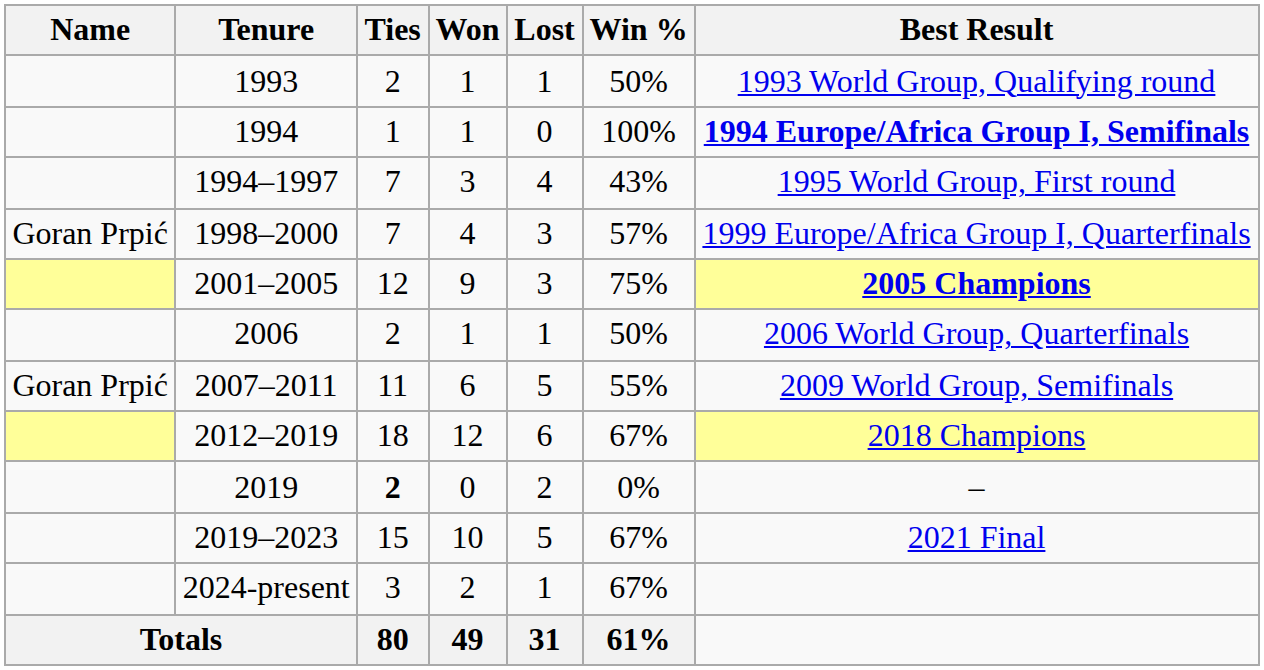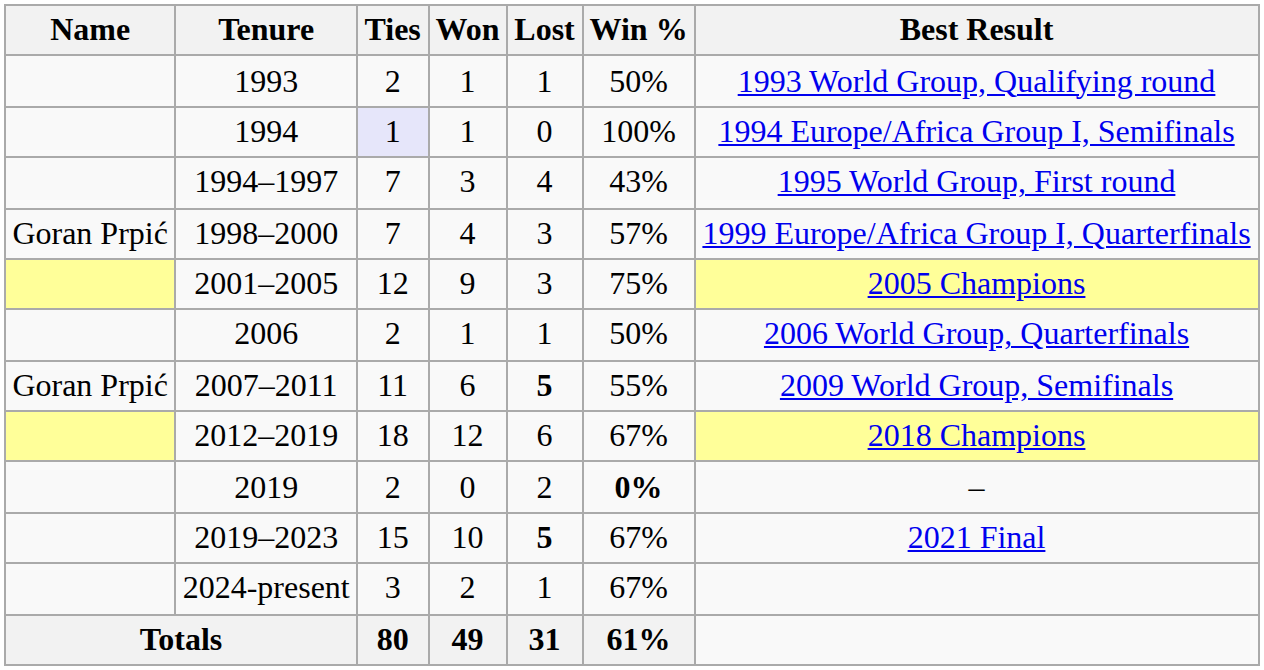(393, 131) no background -> (393, 131) lavender background
(977, 131) bold -> (977, 131) normal
(977, 283) bold -> (977, 283) normal
(545, 385) normal -> (545, 385) bold
(393, 486) bold -> (393, 486) normal
(639, 486) normal -> (639, 486) bold
(545, 537) normal -> (545, 537) bold
